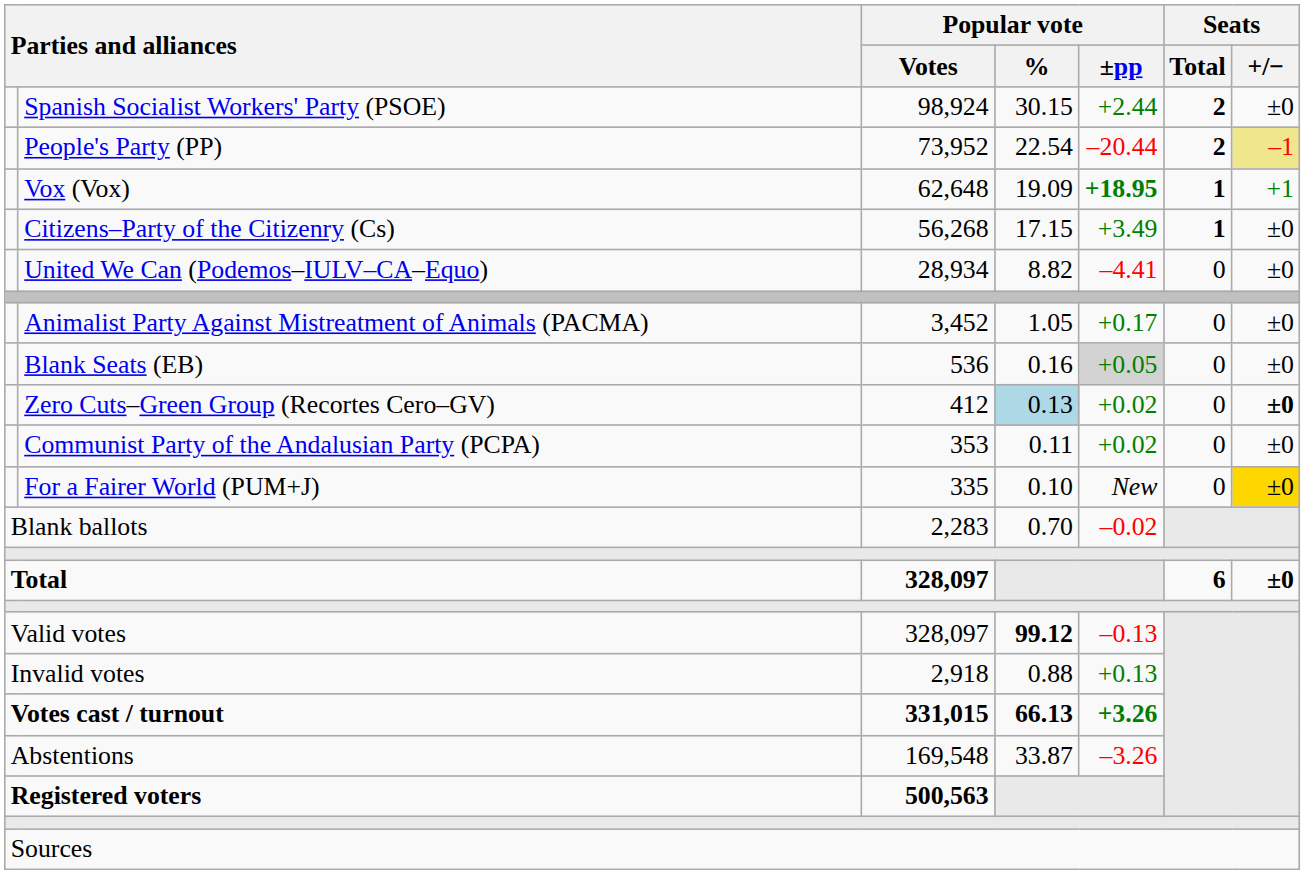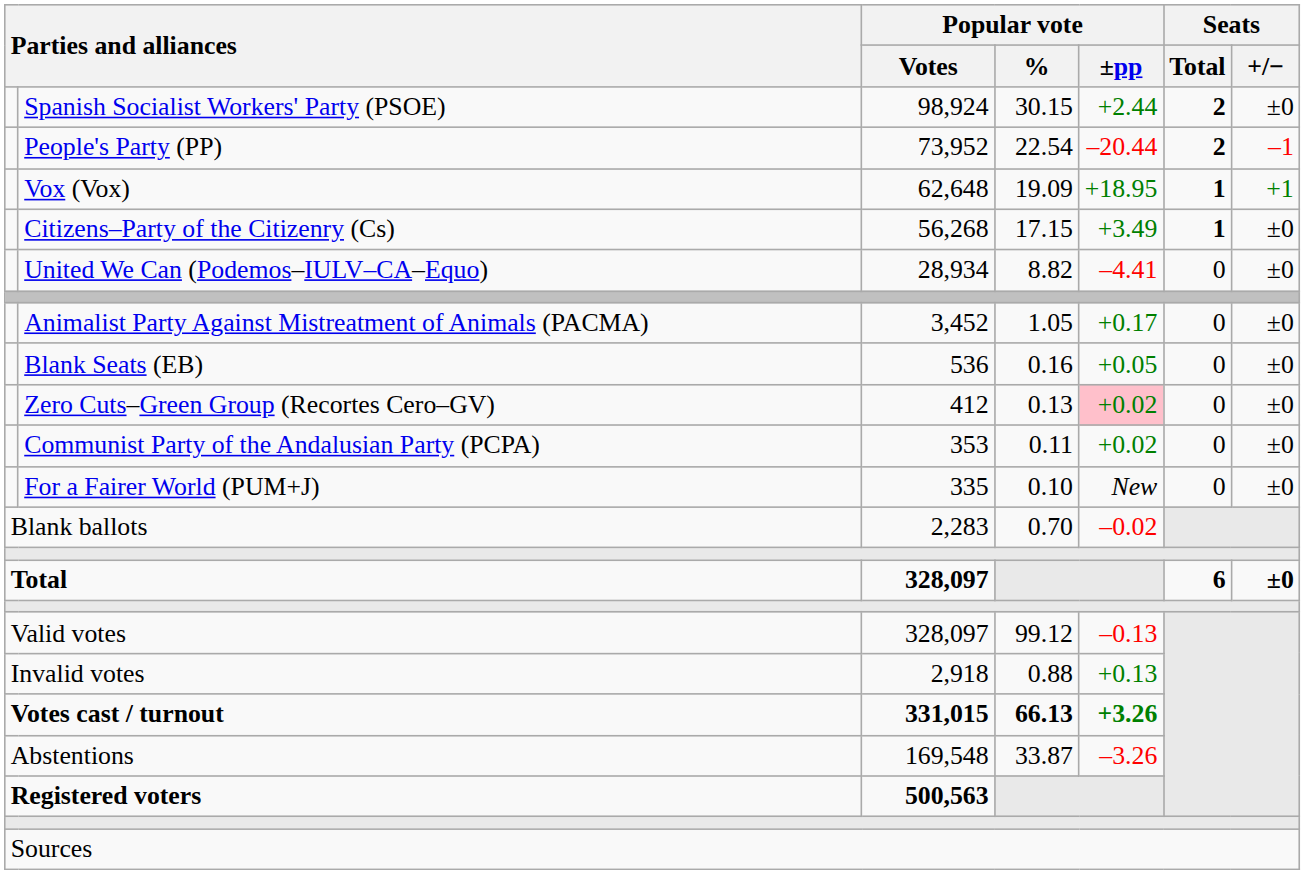(1281, 147) khaki background -> (1281, 147) no background
(1121, 188) bold -> (1121, 188) normal
(1128, 363) lightgrey background -> (1128, 363) no background
(1050, 404) lightblue background -> (1050, 404) no background
(1128, 404) no background -> (1128, 404) pink background
(1280, 404) bold -> (1280, 404) normal
(1280, 486) gold background -> (1280, 486) no background
(1044, 632) bold -> (1044, 632) normal
